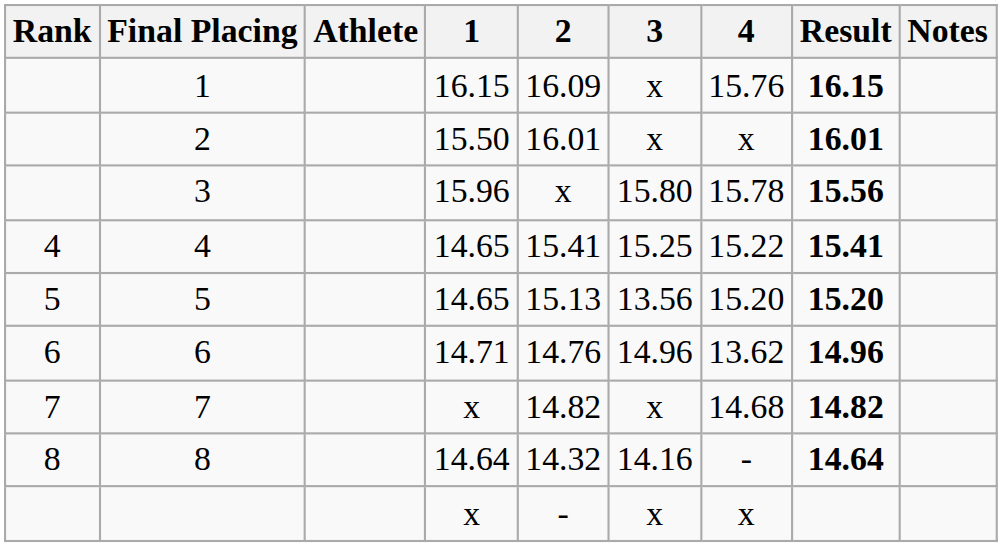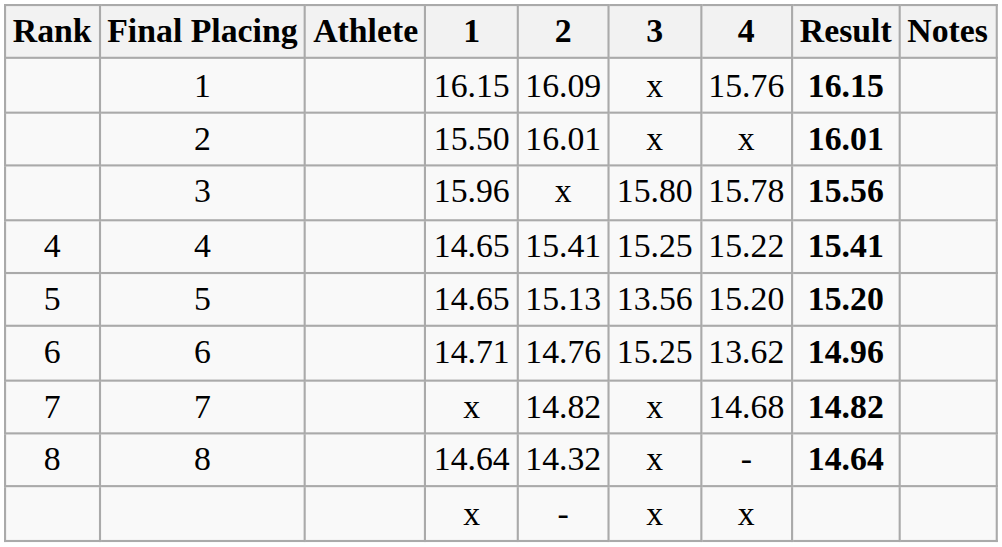(655, 352) 14.96 -> (655, 352) 15.25
(655, 459) 14.16 -> (655, 459) x
